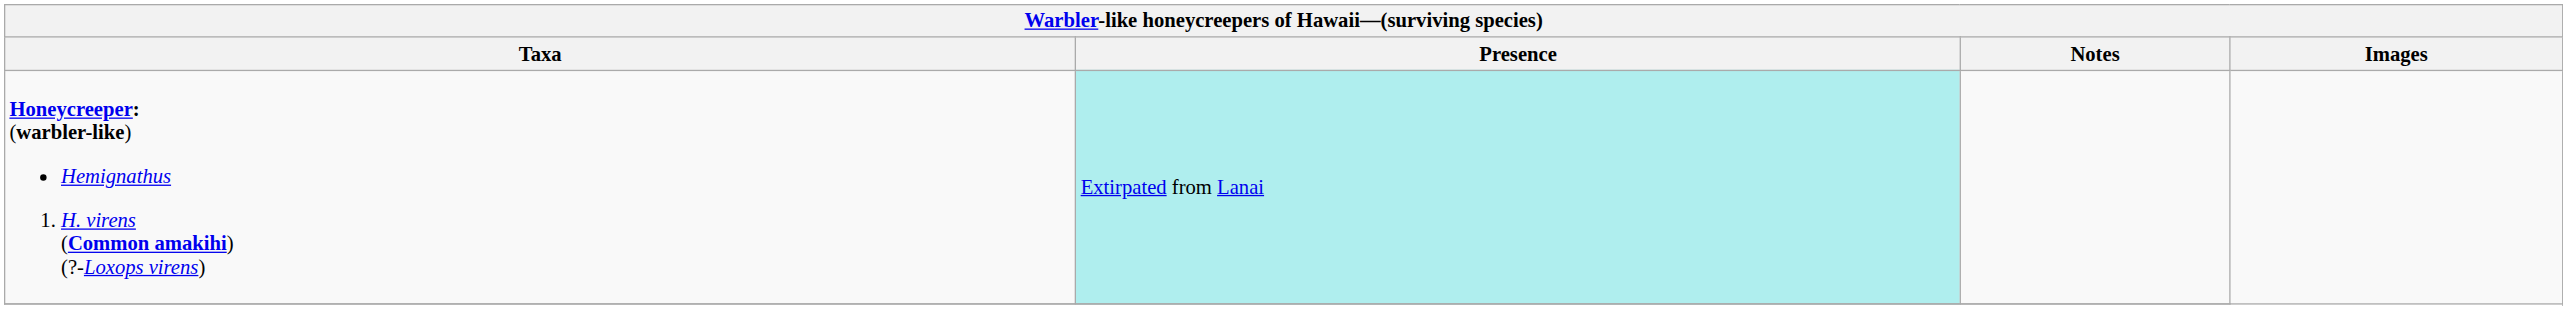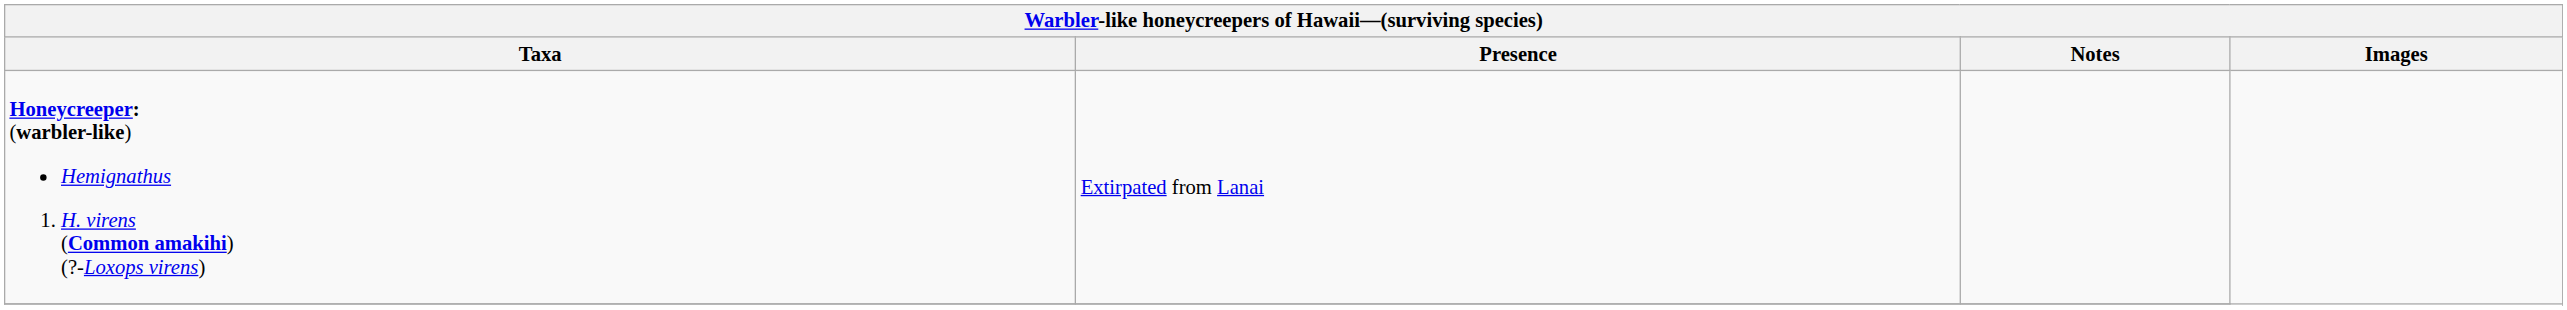(1172, 186) paleturquoise background -> (1172, 186) no background
